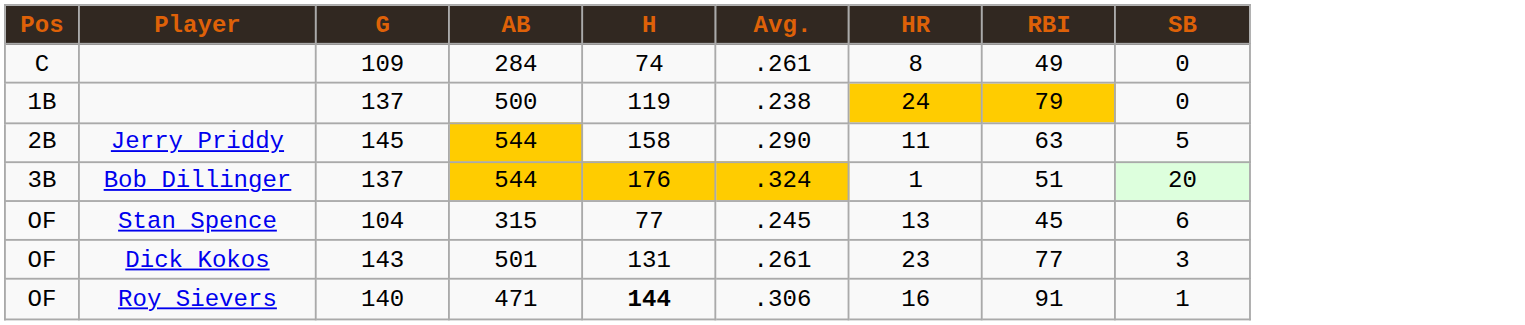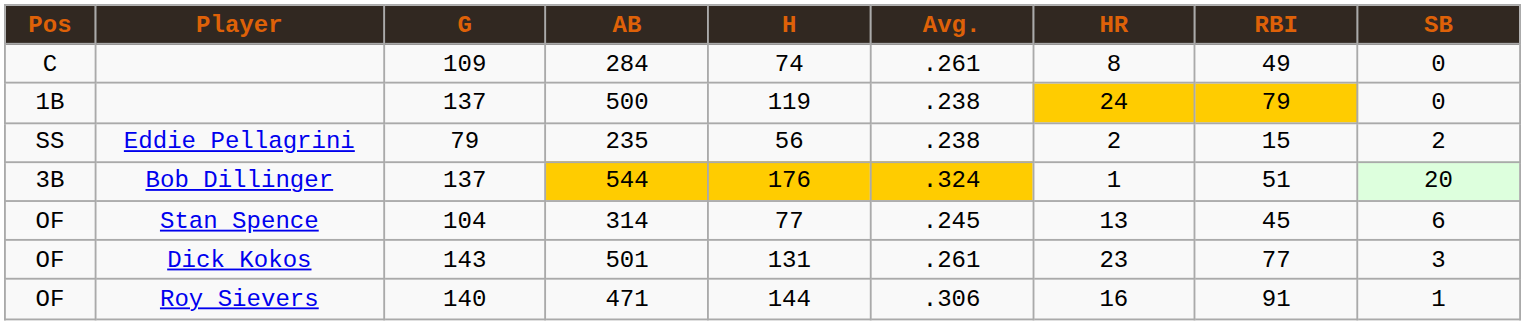- row: (197, 142)
+ row: (239, 142)
(516, 221) 315 -> (627, 221) 314
(649, 299) bold -> (789, 299) normal
